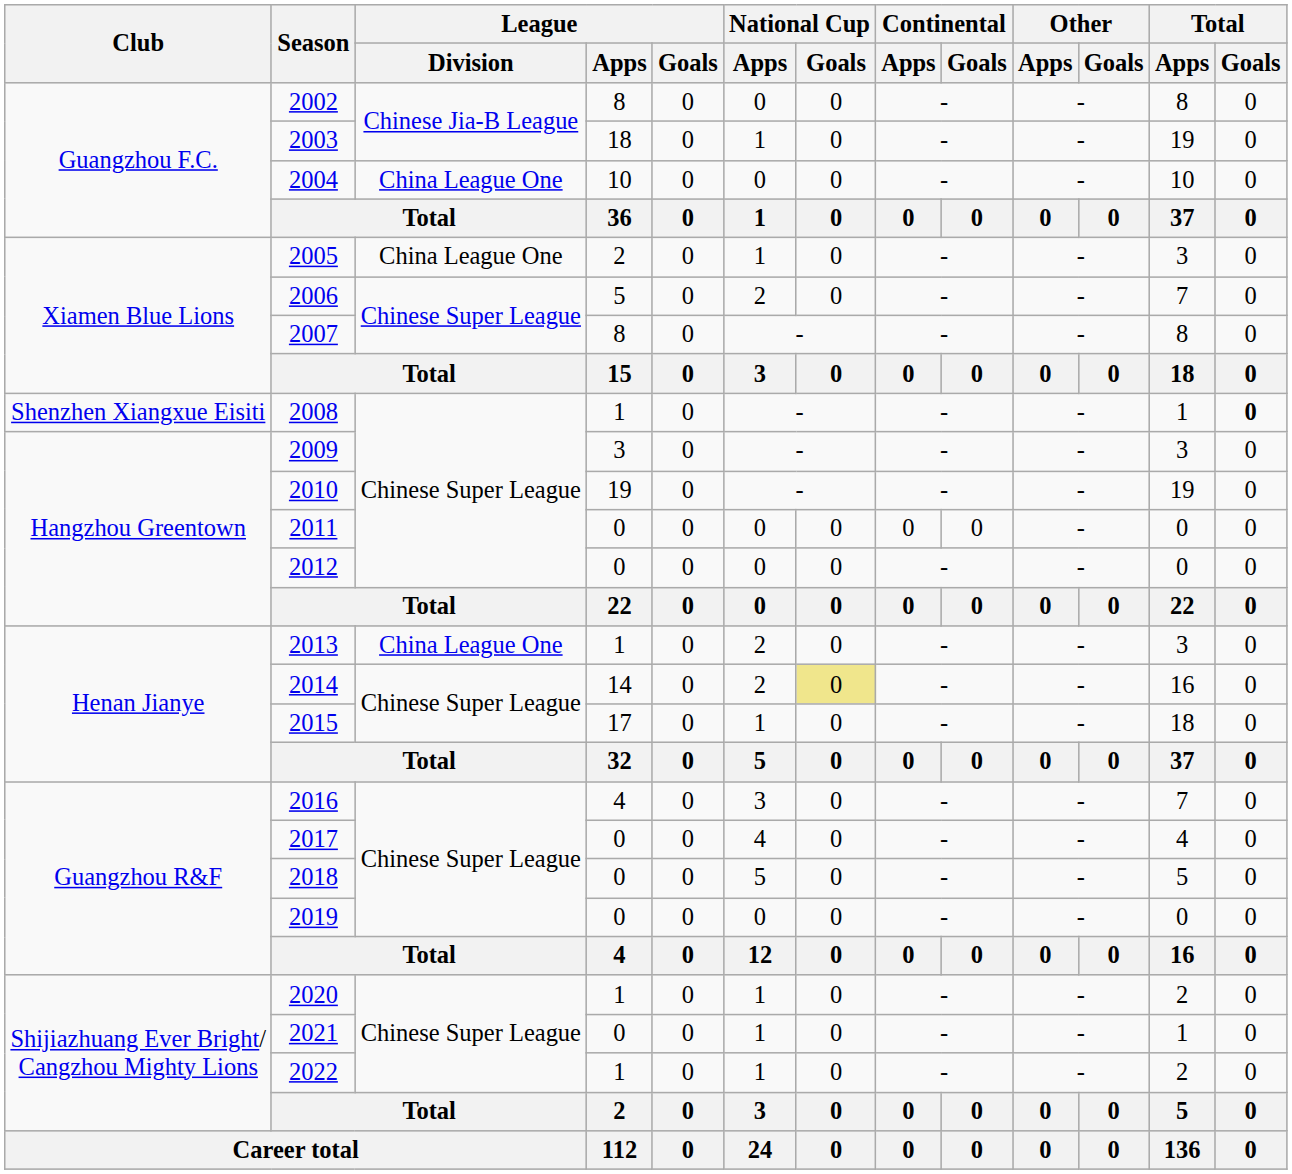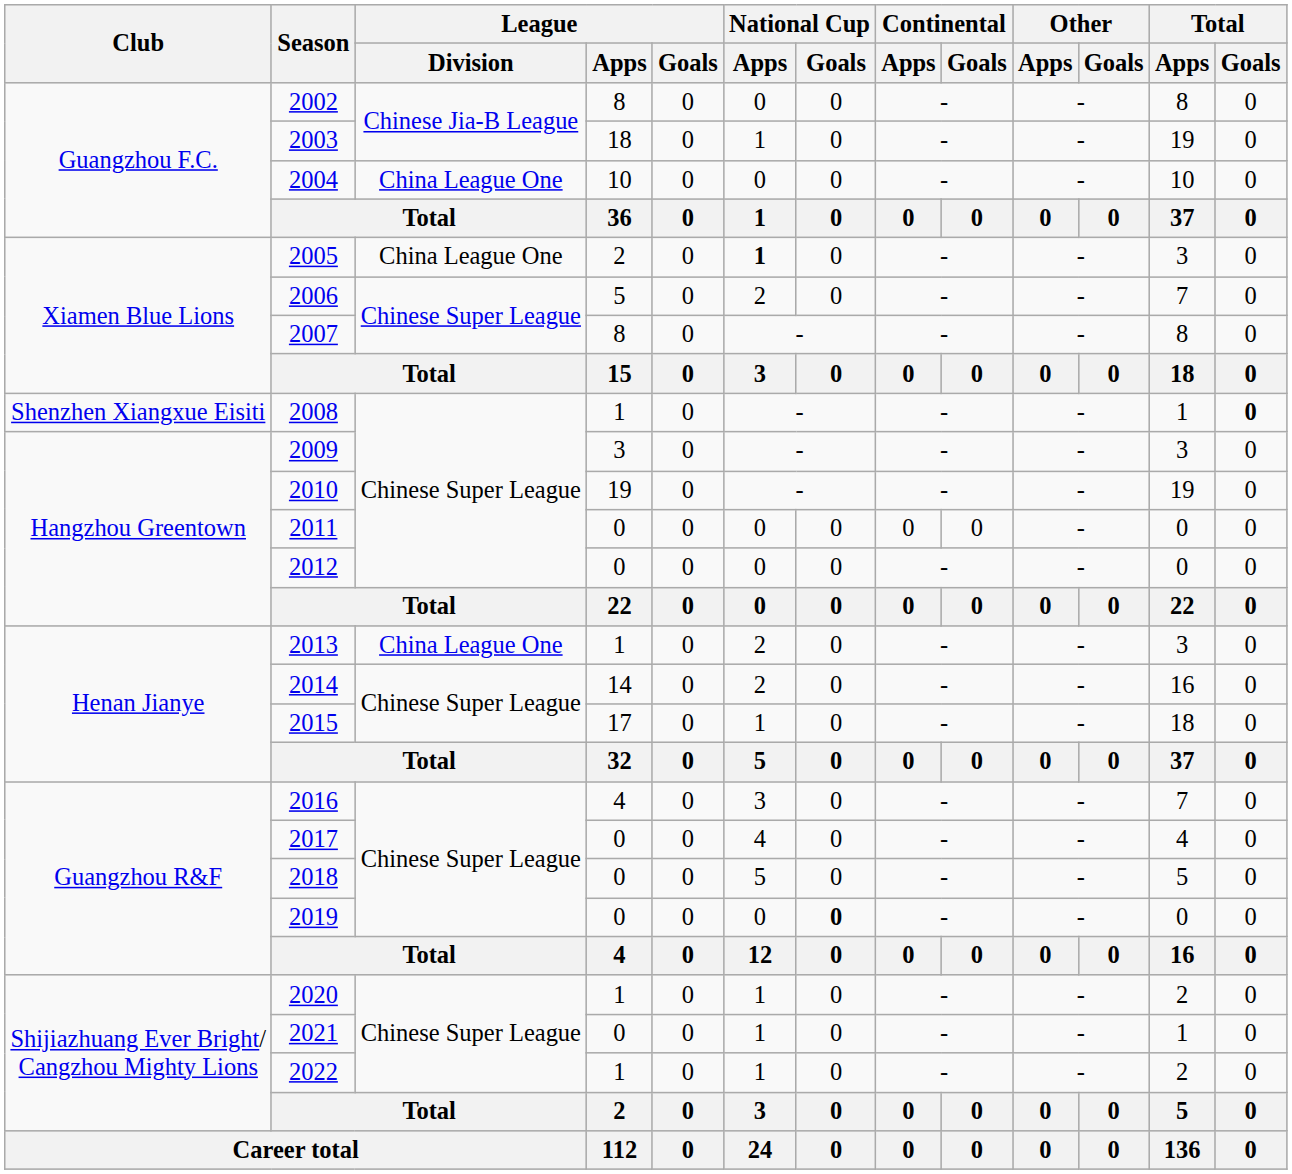(760, 256) normal -> (760, 256) bold
(836, 683) khaki background -> (836, 683) no background
(836, 916) normal -> (836, 916) bold
